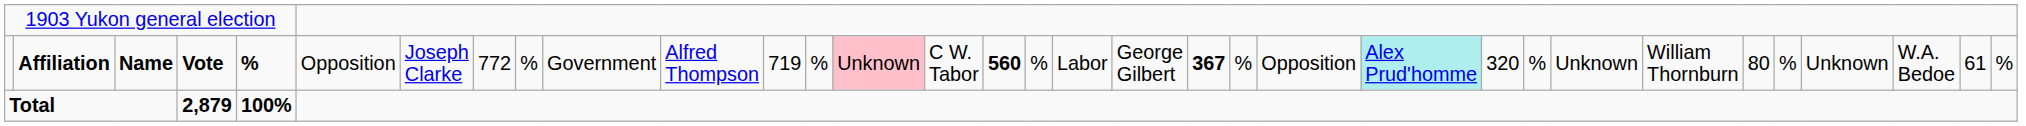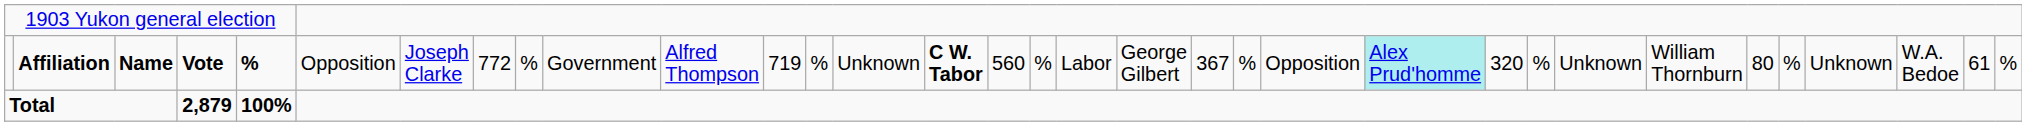(879, 62) pink background -> (879, 62) no background
(954, 62) normal -> (956, 62) bold
(1004, 62) bold -> (1008, 62) normal
(1209, 62) bold -> (1213, 62) normal
